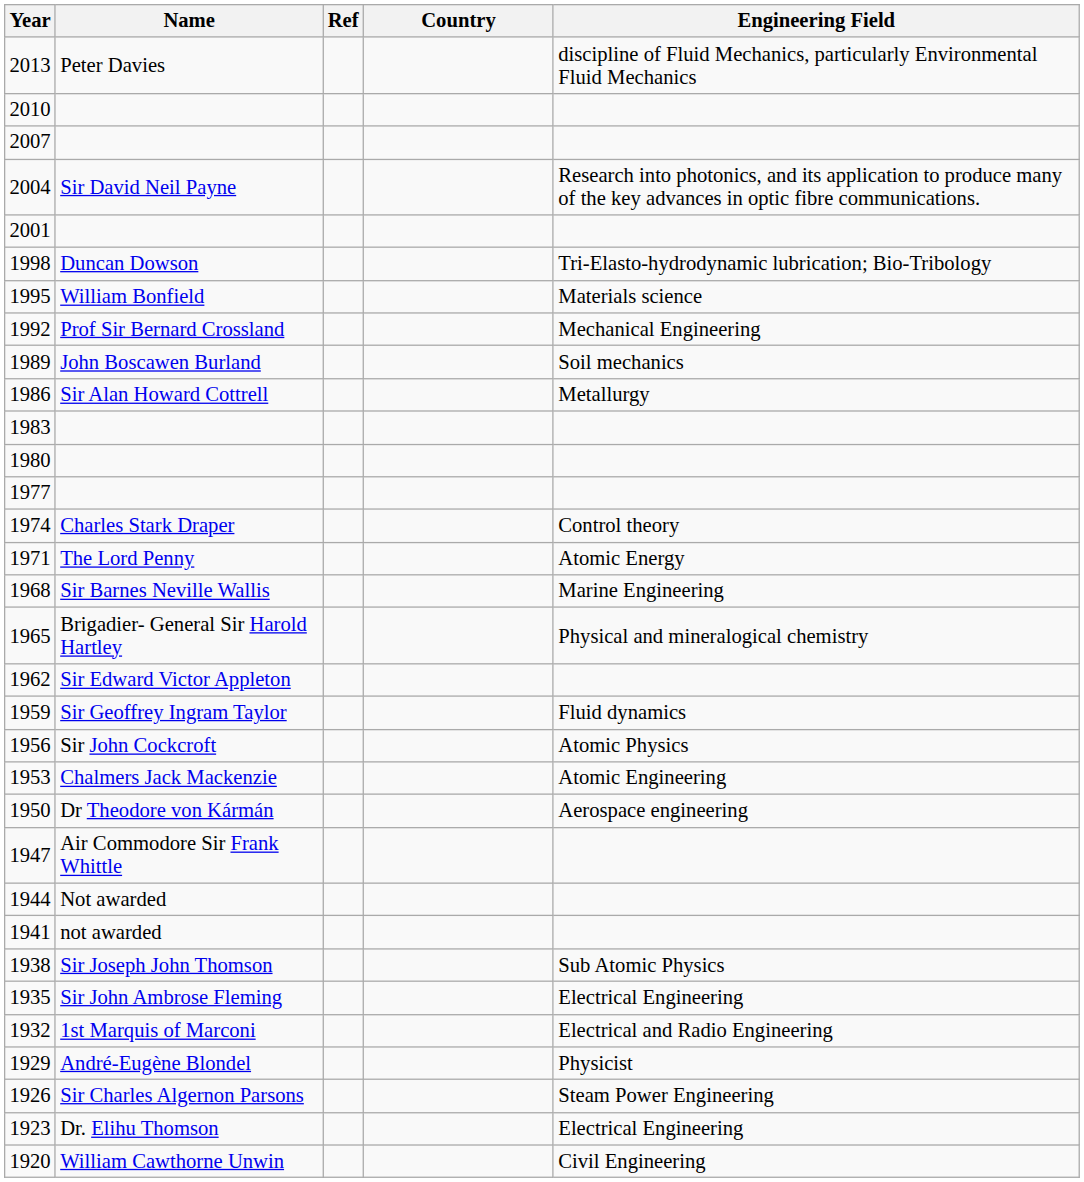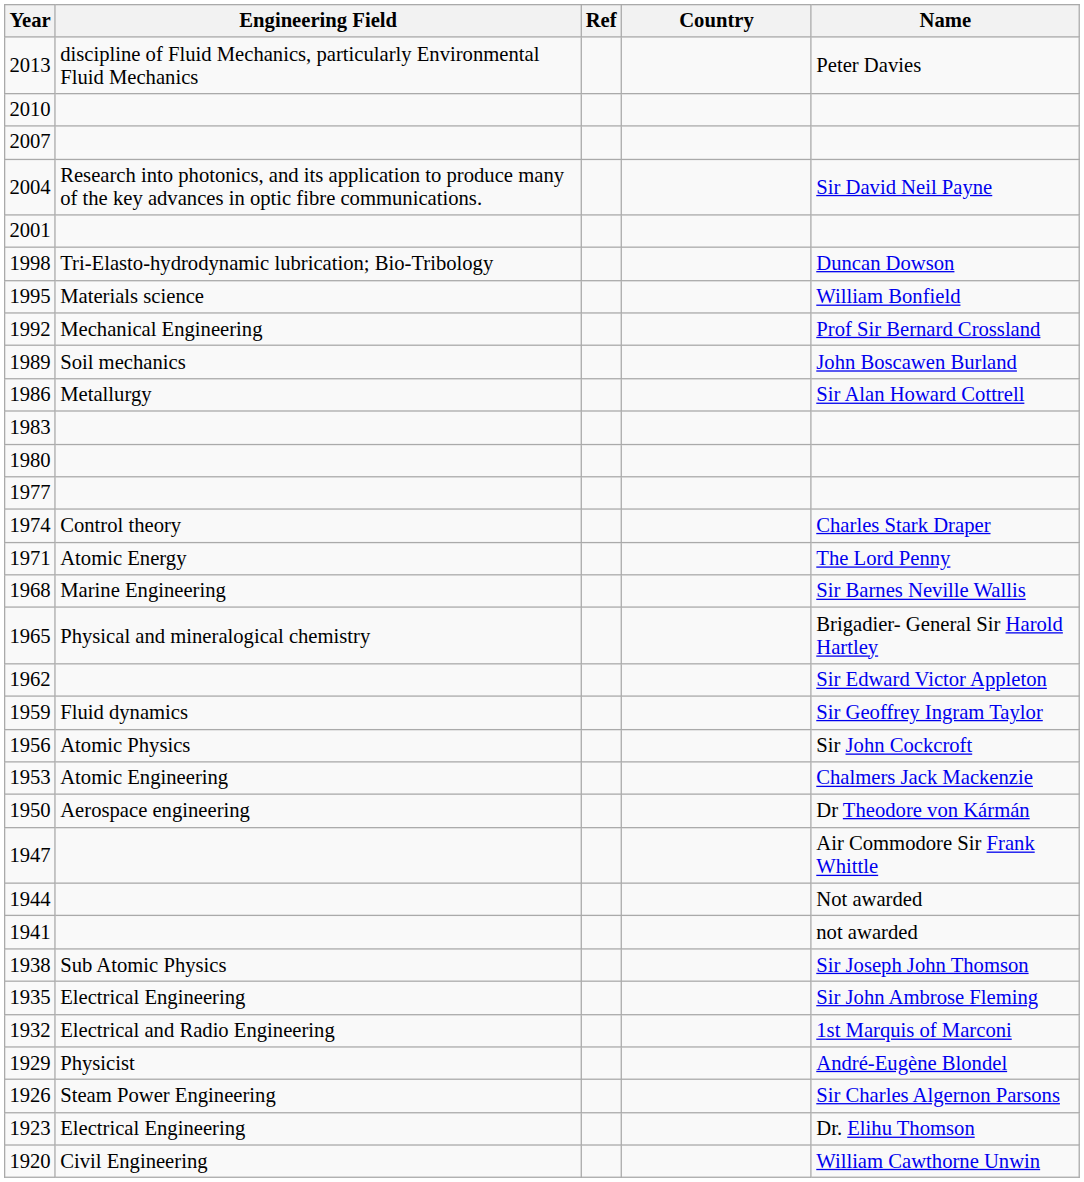columns swapped: (189, 20) <-> (816, 20)
